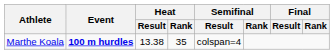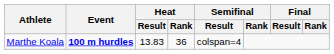(152, 42) 13.38 -> (152, 42) 13.83
(181, 42) 35 -> (181, 42) 36
